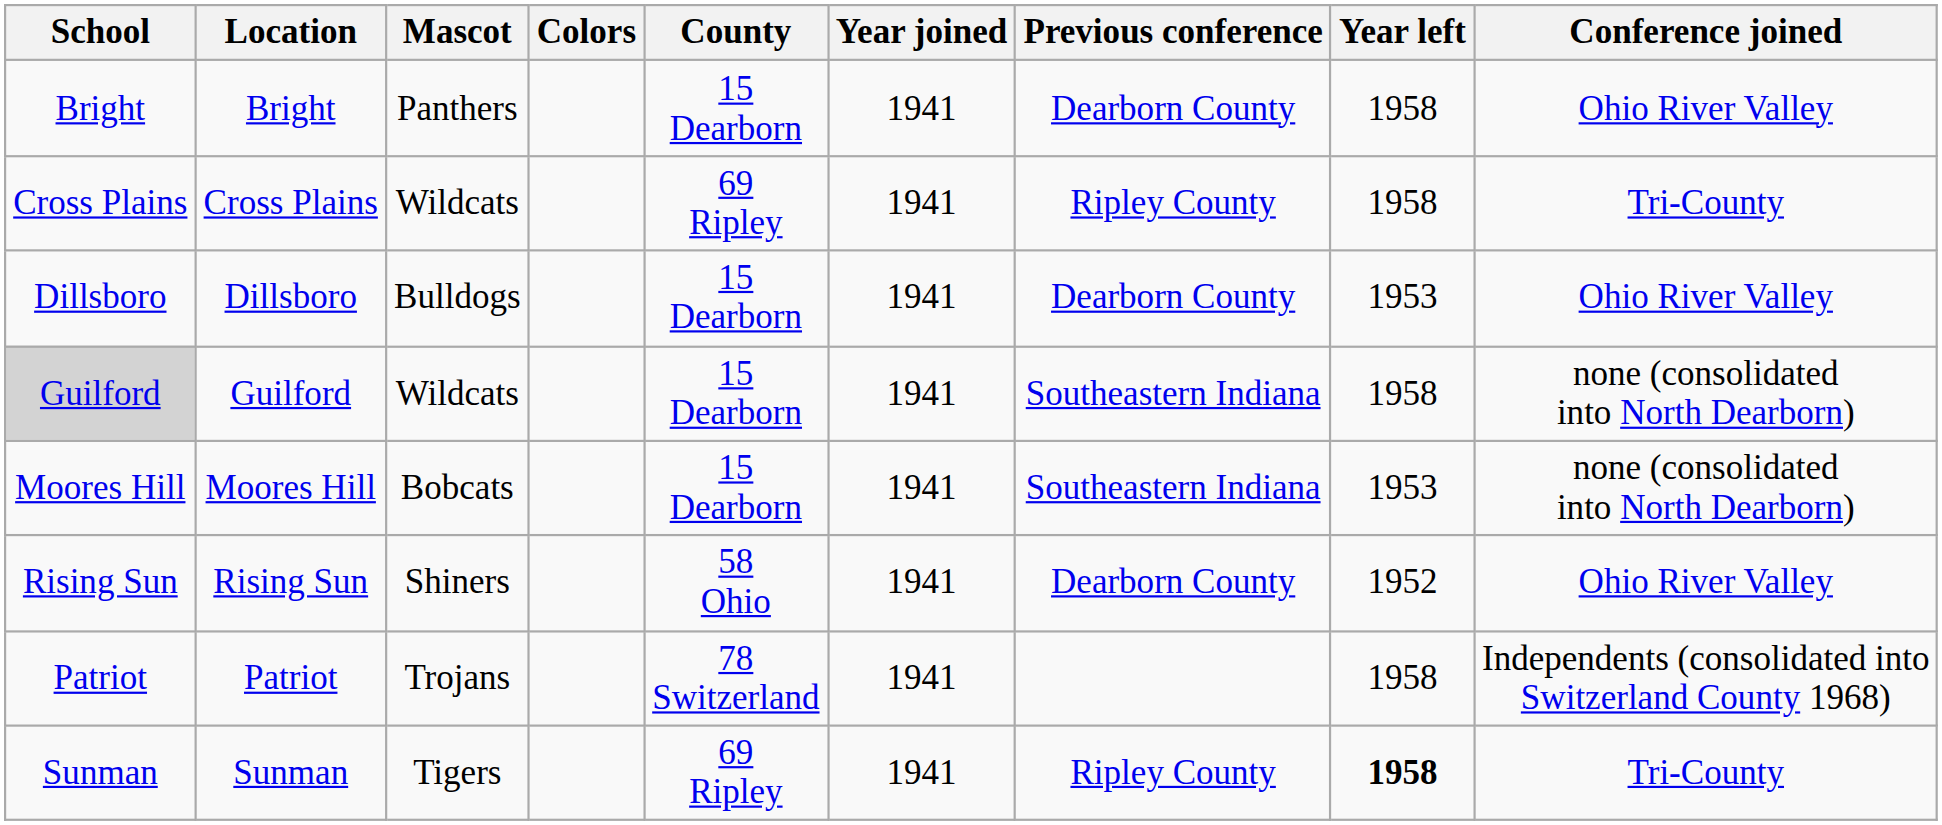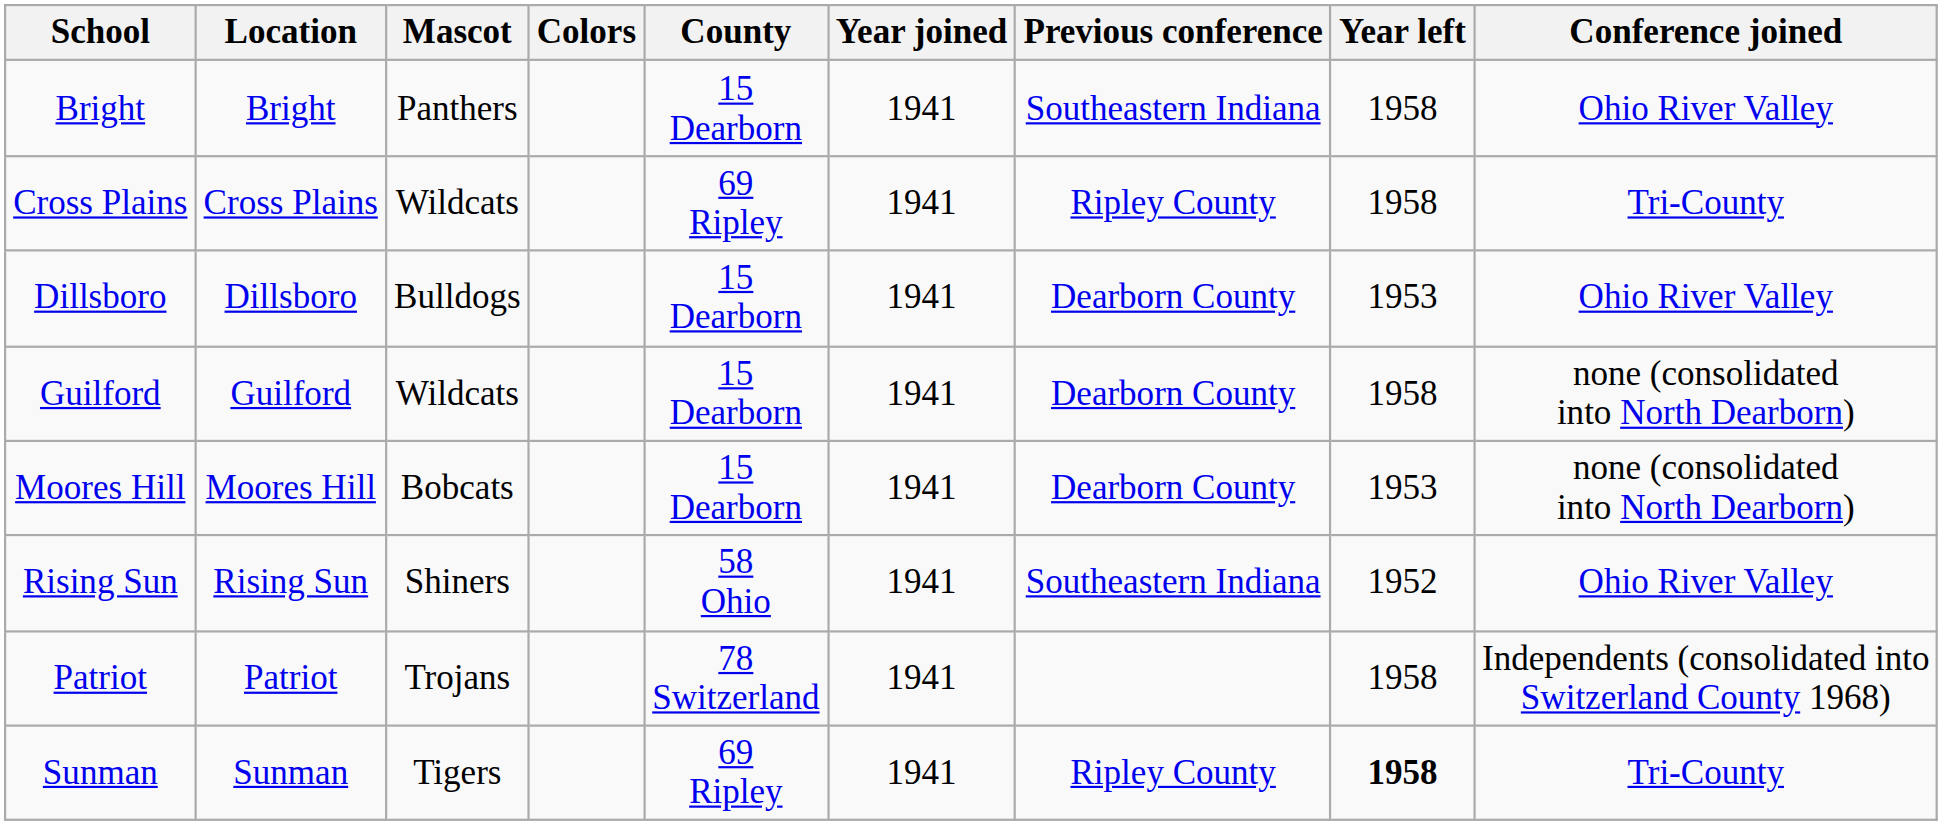(1173, 107) Dearborn County -> (1173, 107) Southeastern Indiana
(100, 392) lightgrey background -> (100, 392) no background
(1173, 392) Southeastern Indiana -> (1173, 392) Dearborn County
(1173, 487) Southeastern Indiana -> (1173, 487) Dearborn County
(1173, 582) Dearborn County -> (1173, 582) Southeastern Indiana
